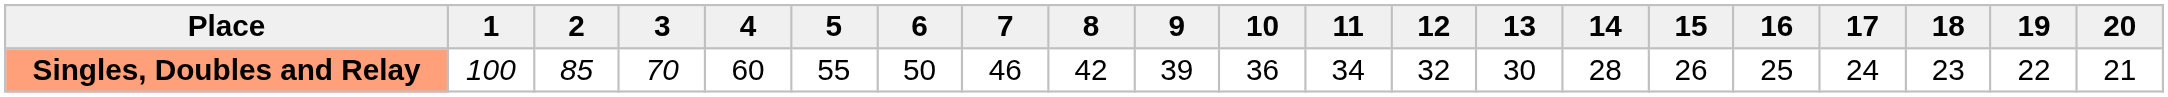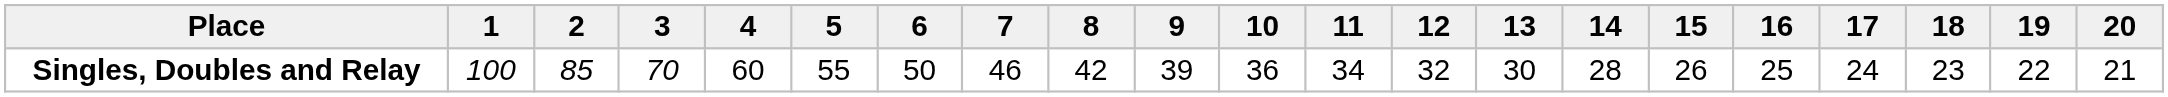(227, 70) lightsalmon background -> (227, 70) no background
